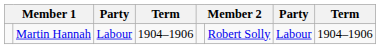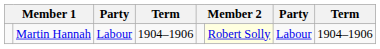(239, 33) no background -> (239, 33) lightyellow background
